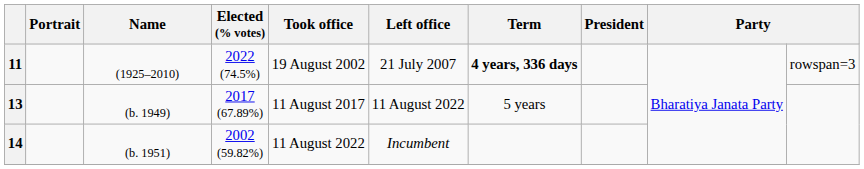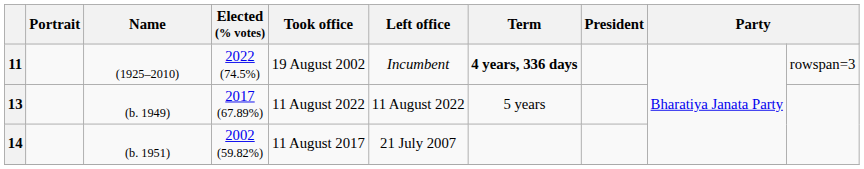(418, 64) 21 July 2007 -> (418, 64) Incumbent
(318, 104) 11 August 2017 -> (318, 104) 11 August 2022
(318, 144) 11 August 2022 -> (318, 144) 11 August 2017
(418, 144) Incumbent -> (418, 144) 21 July 2007
